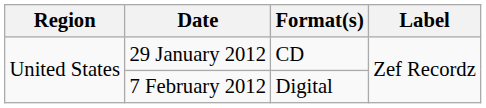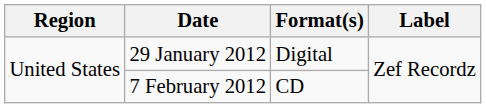(290, 53) CD -> (304, 53) Digital
(304, 86) Digital -> (290, 86) CD
